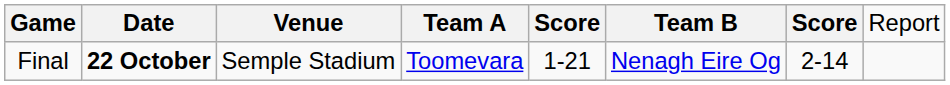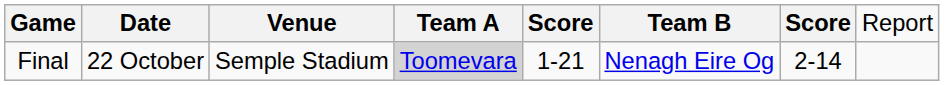(149, 60) bold -> (146, 60) normal
(465, 60) no background -> (458, 60) lightgrey background
